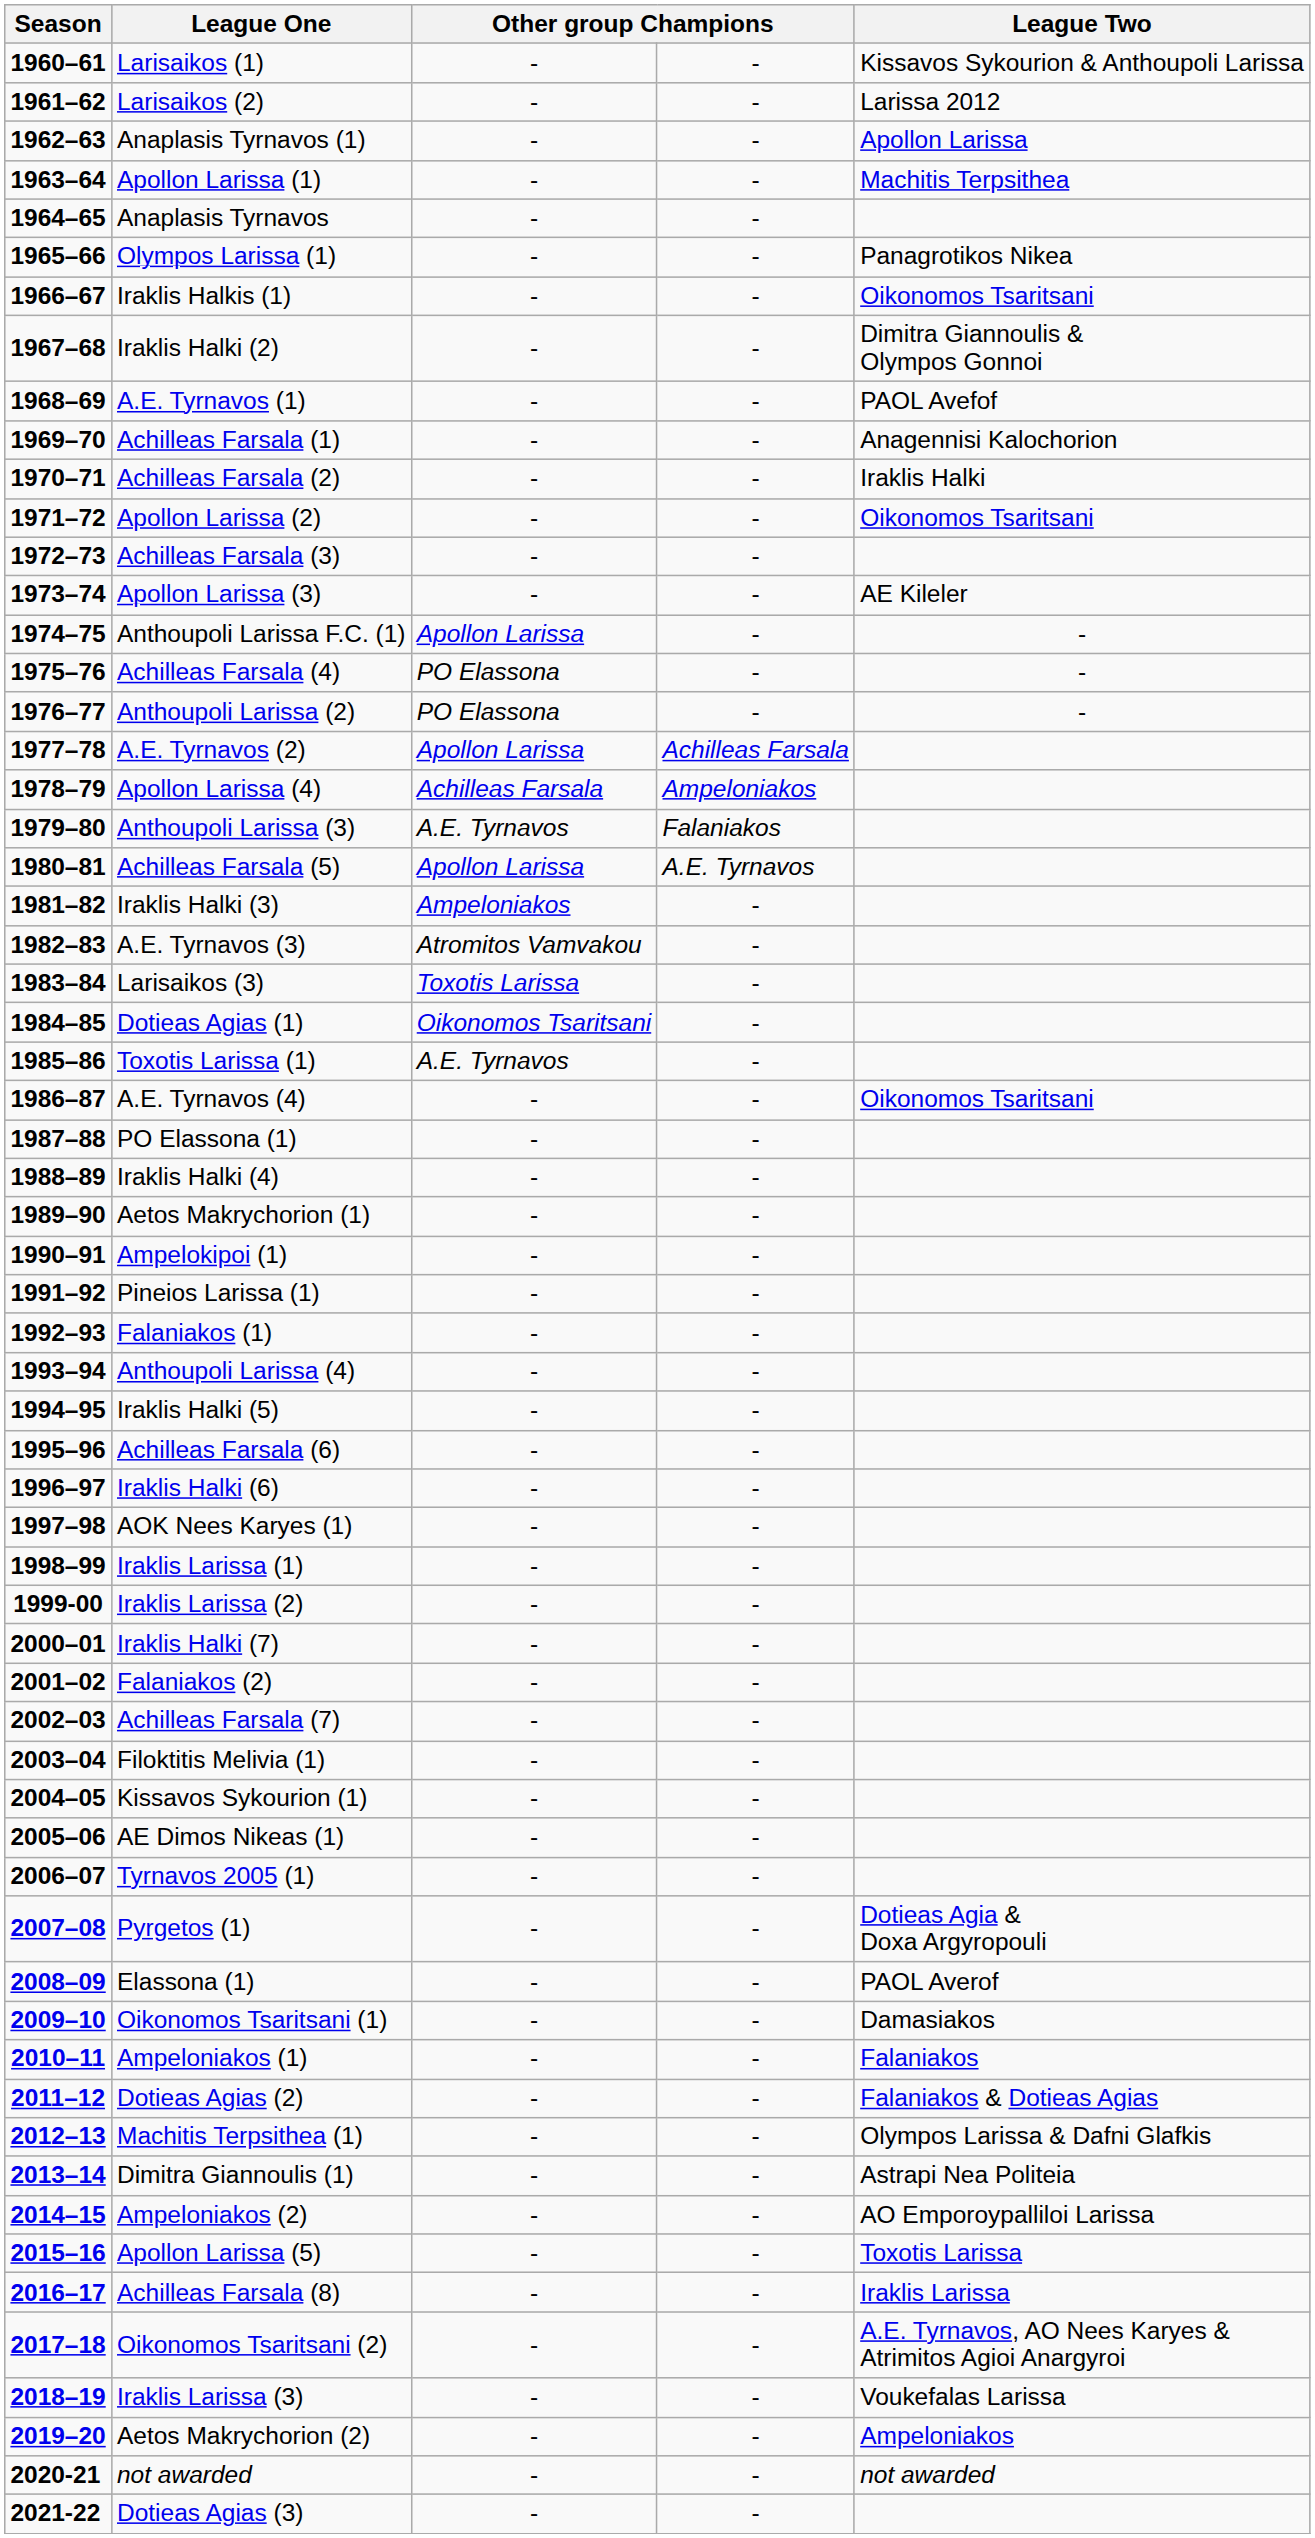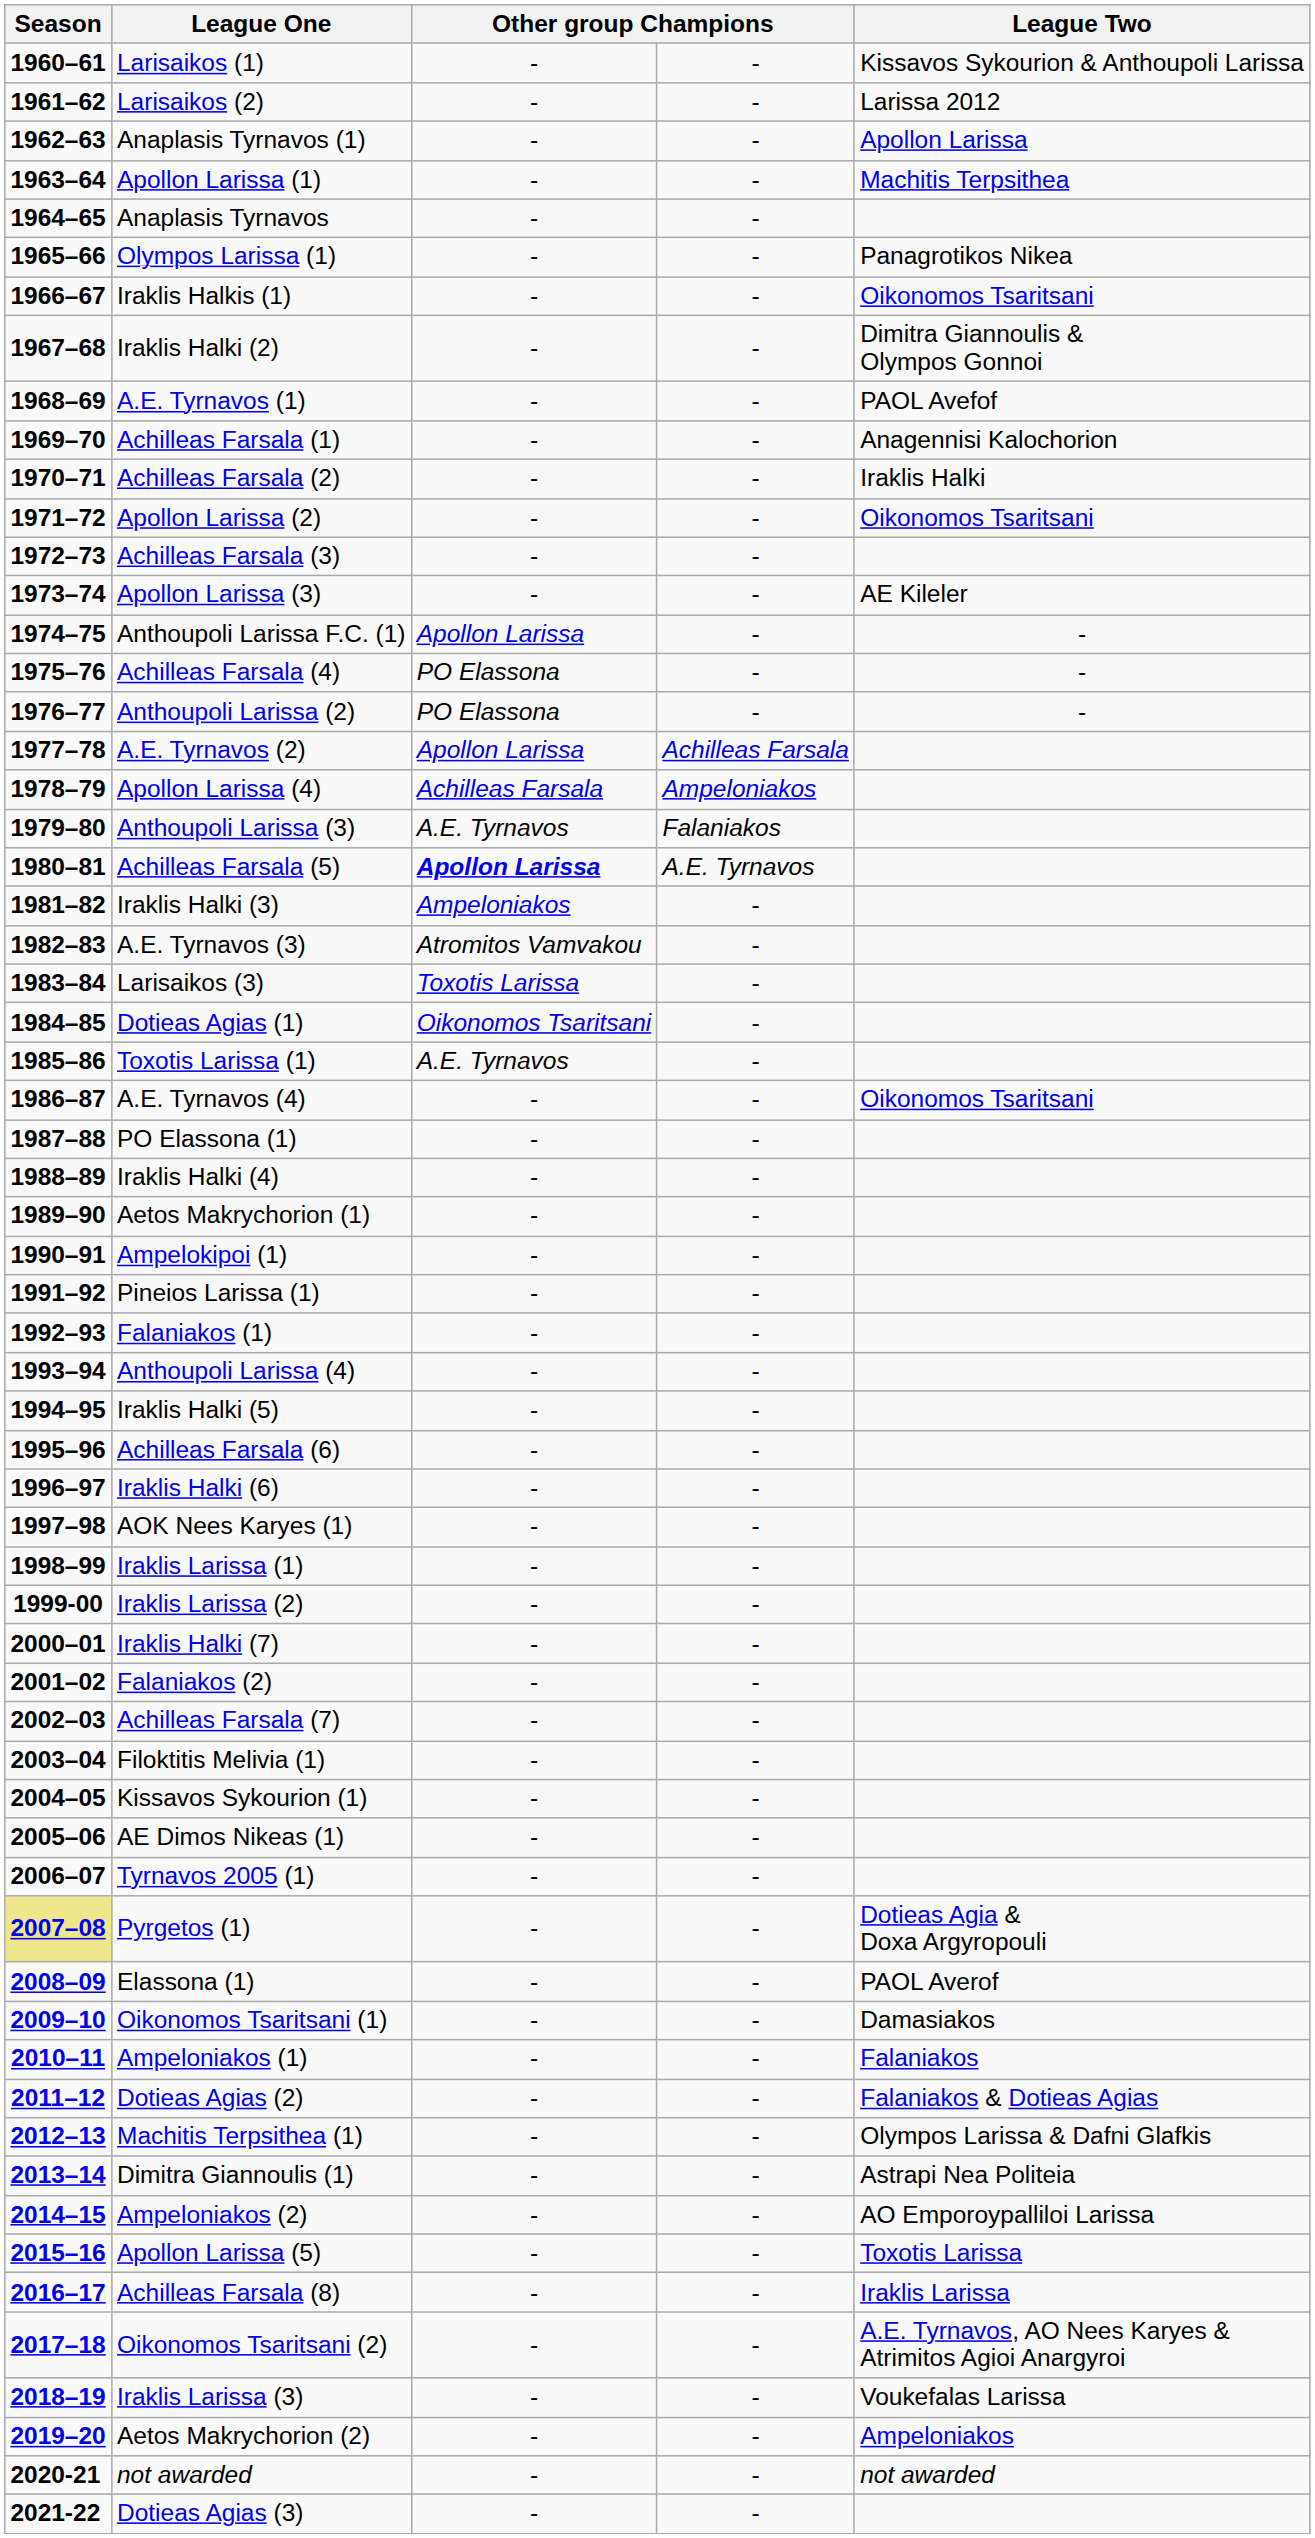(500, 866) normal -> (509, 866) bold
(58, 1928) no background -> (58, 1928) khaki background
